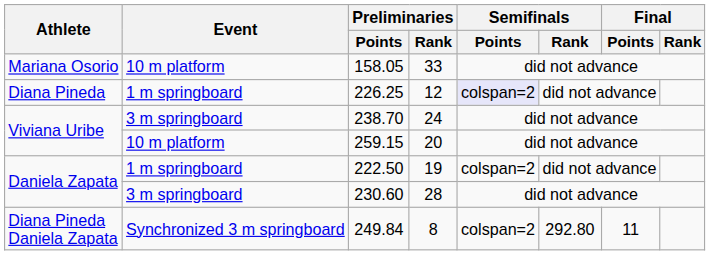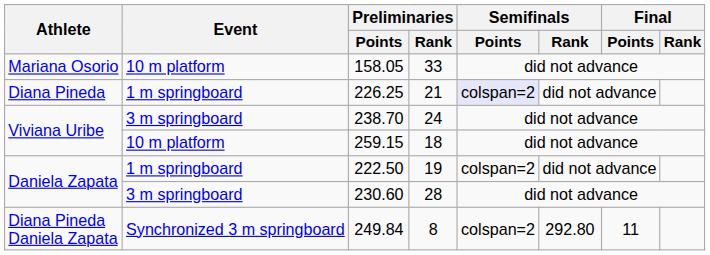(433, 93) 12 -> (433, 93) 21
(433, 144) 20 -> (433, 144) 18
